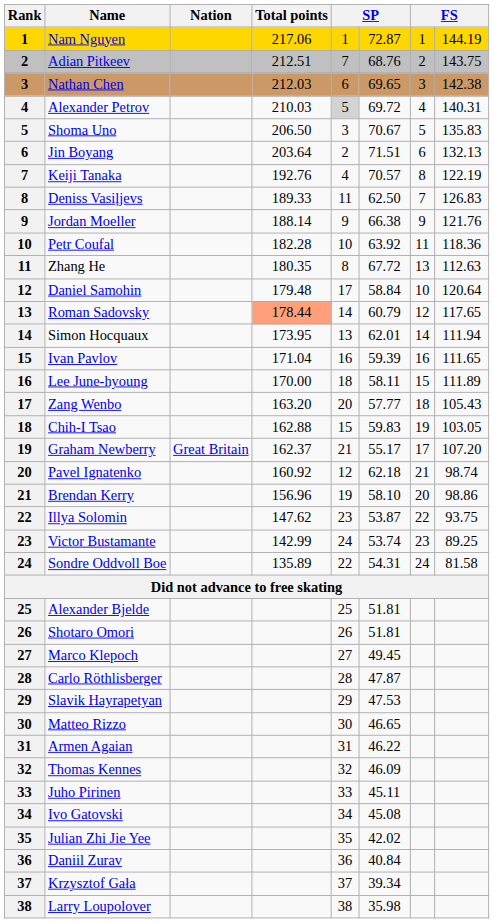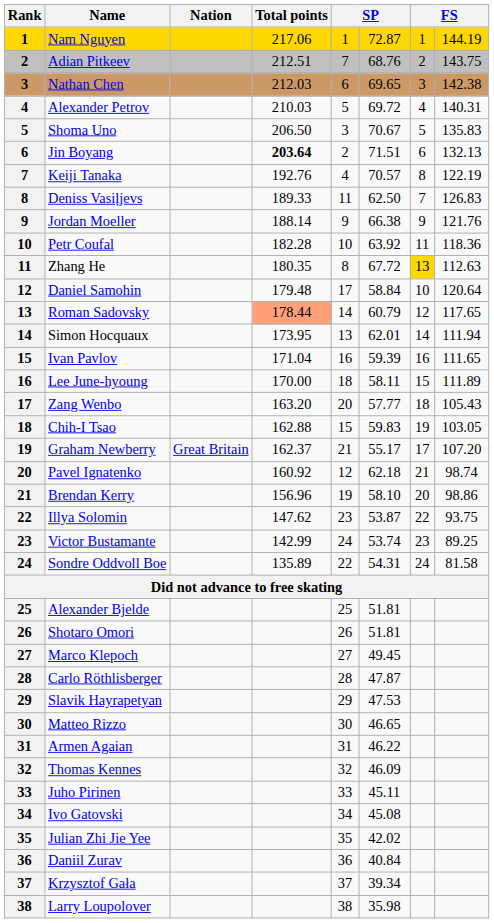(345, 107) lightgrey background -> (345, 107) no background
(292, 152) normal -> (292, 152) bold
(422, 267) no background -> (422, 267) gold background
